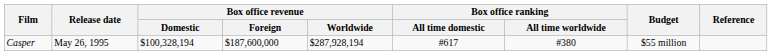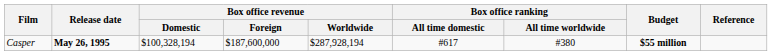(81, 43) normal -> (82, 43) bold
(664, 43) normal -> (663, 43) bold
